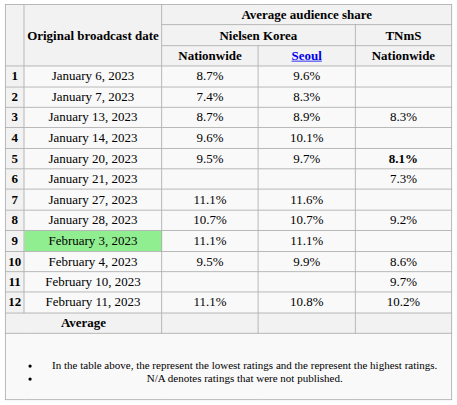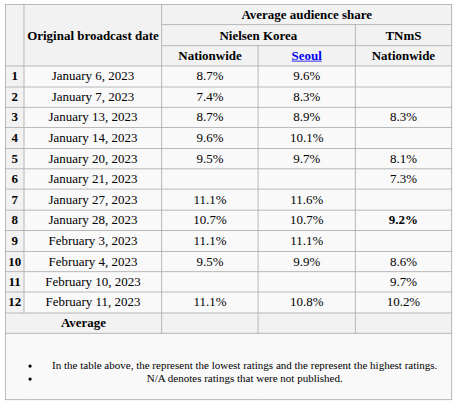(403, 158) bold -> (403, 158) normal
(403, 220) normal -> (403, 220) bold
(93, 240) lightgreen background -> (93, 240) no background
